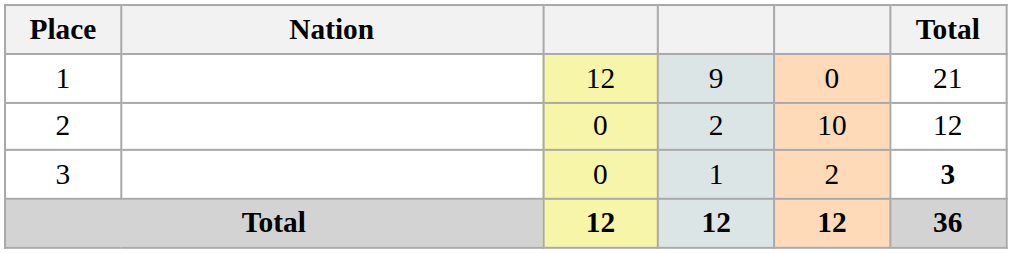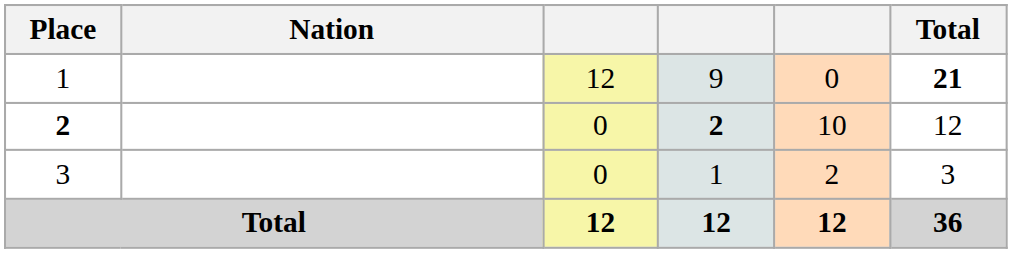(948, 77) normal -> (948, 77) bold
(63, 126) normal -> (63, 126) bold
(716, 126) normal -> (716, 126) bold
(948, 174) bold -> (948, 174) normal
